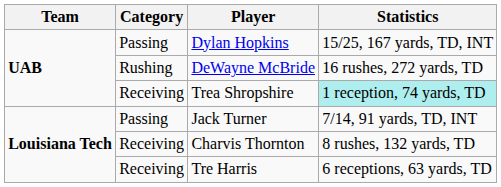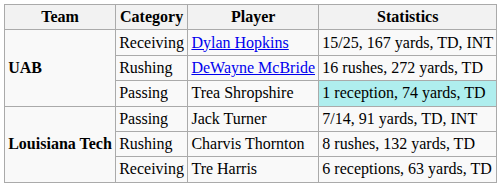(144, 42) Passing -> (152, 42) Receiving
(152, 93) Receiving -> (144, 93) Passing
(152, 144) Receiving -> (146, 144) Rushing
